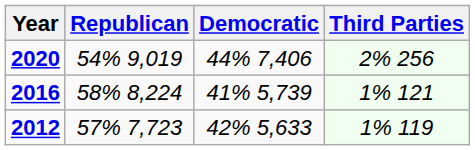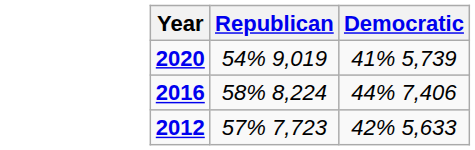- column: (397, 23)
(259, 58) 44% 7,406 -> (404, 58) 41% 5,739
(259, 93) 41% 5,739 -> (404, 93) 44% 7,406
